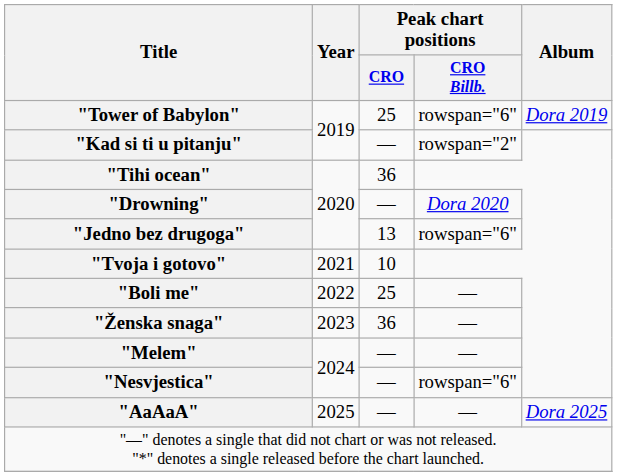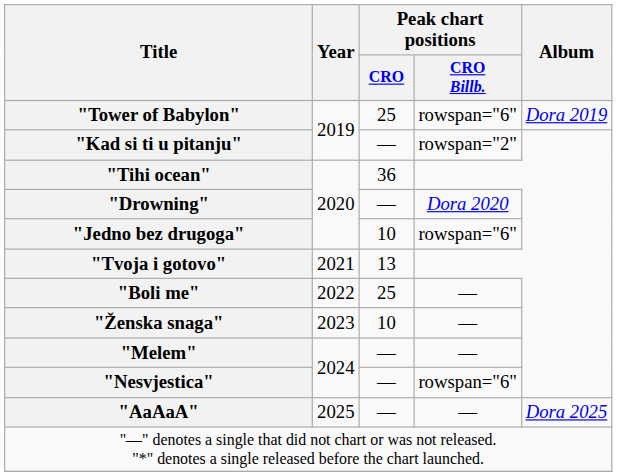(386, 233) 13 -> (386, 233) 10
(386, 263) 10 -> (386, 263) 13
(386, 322) 36 -> (386, 322) 10
